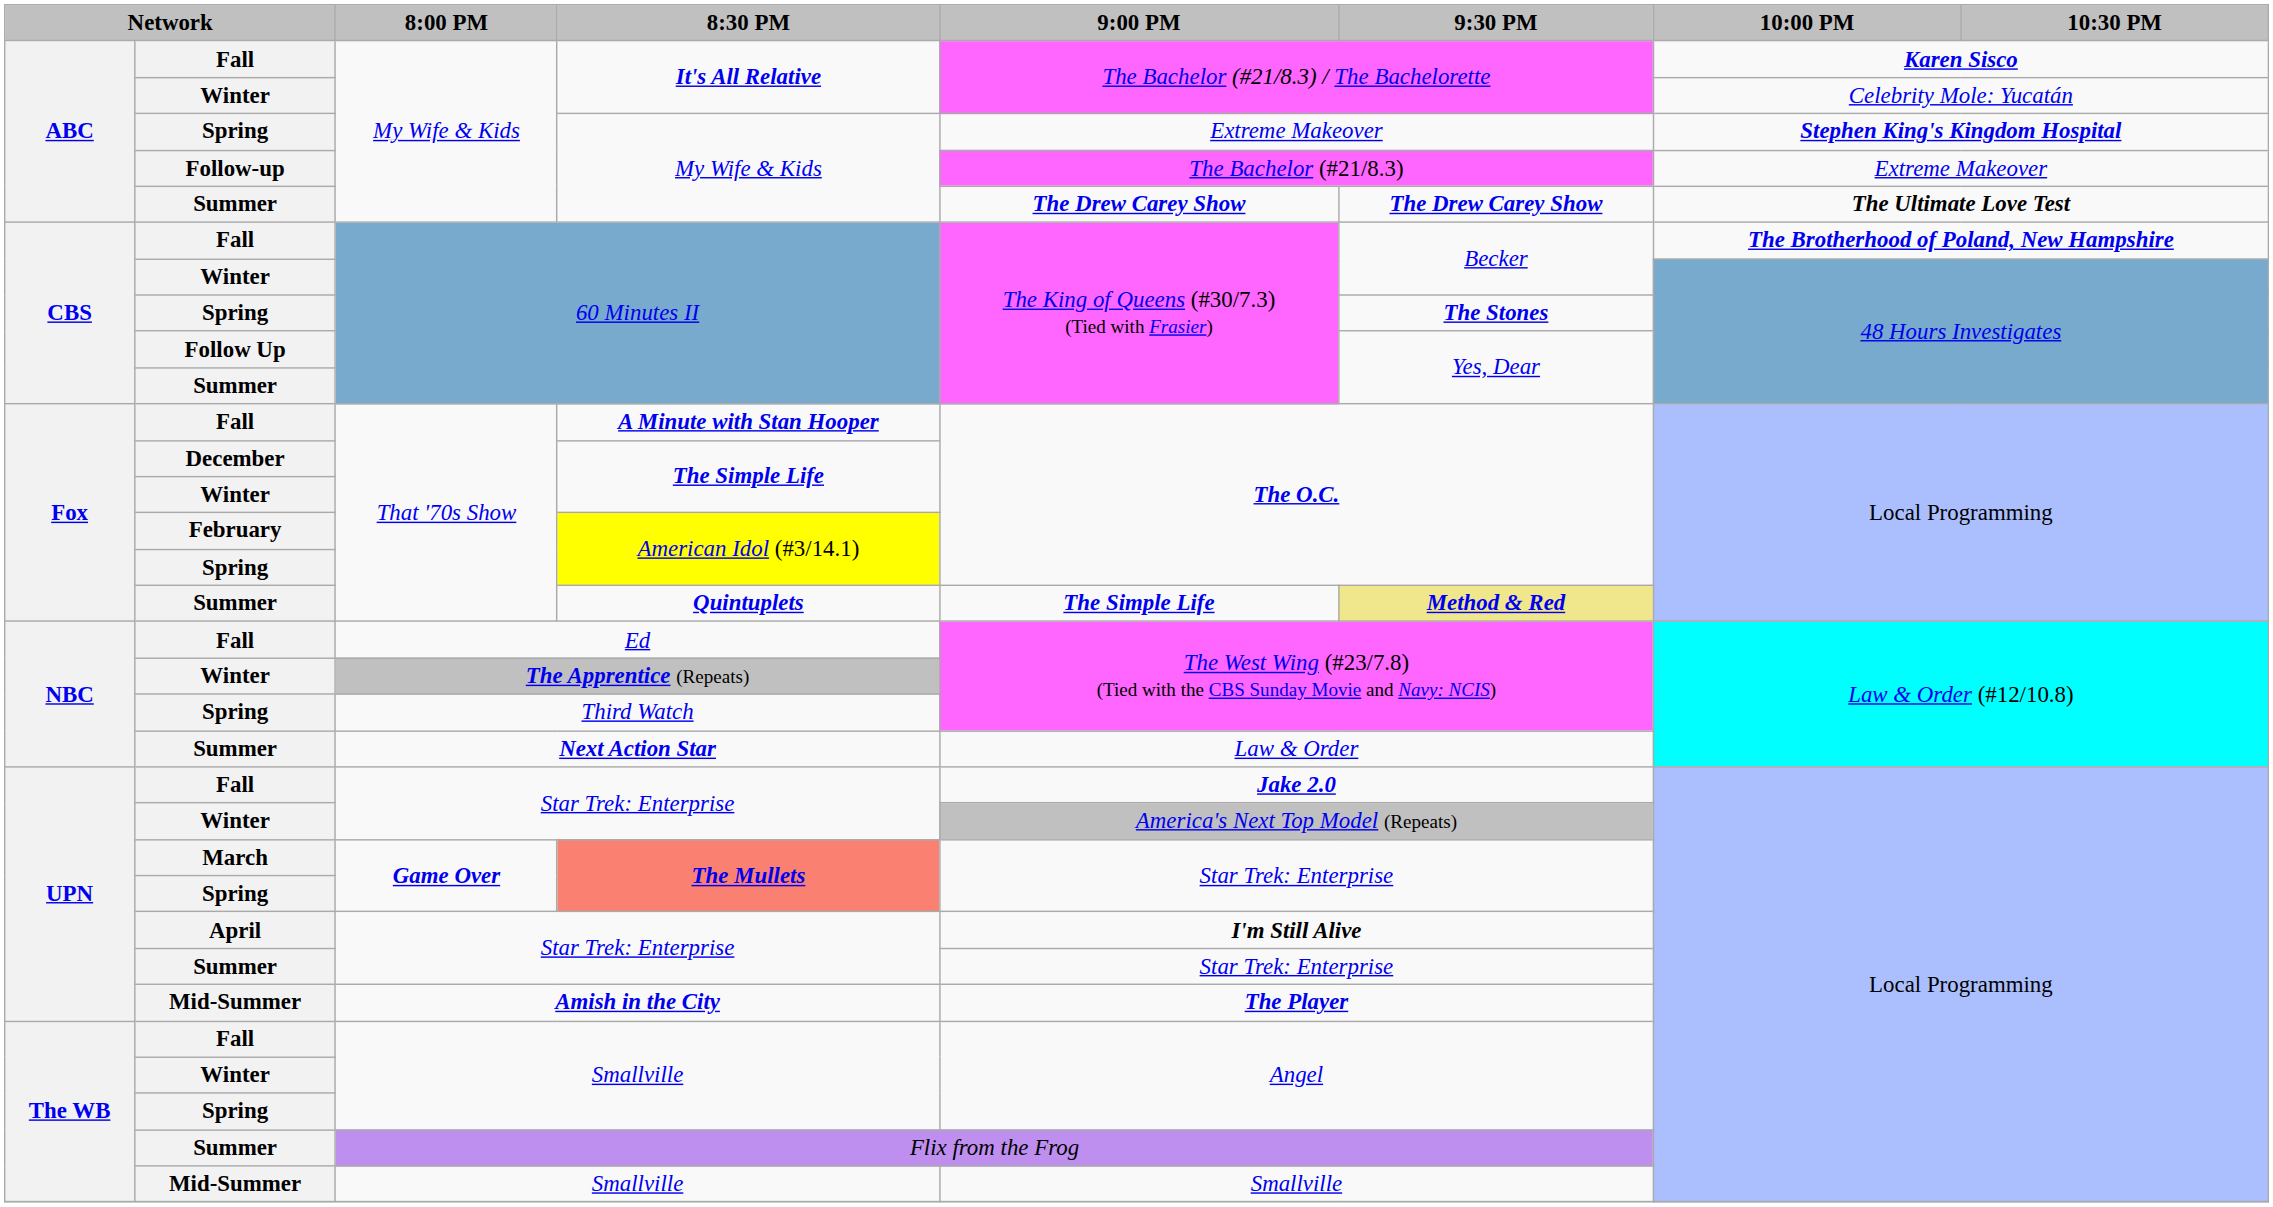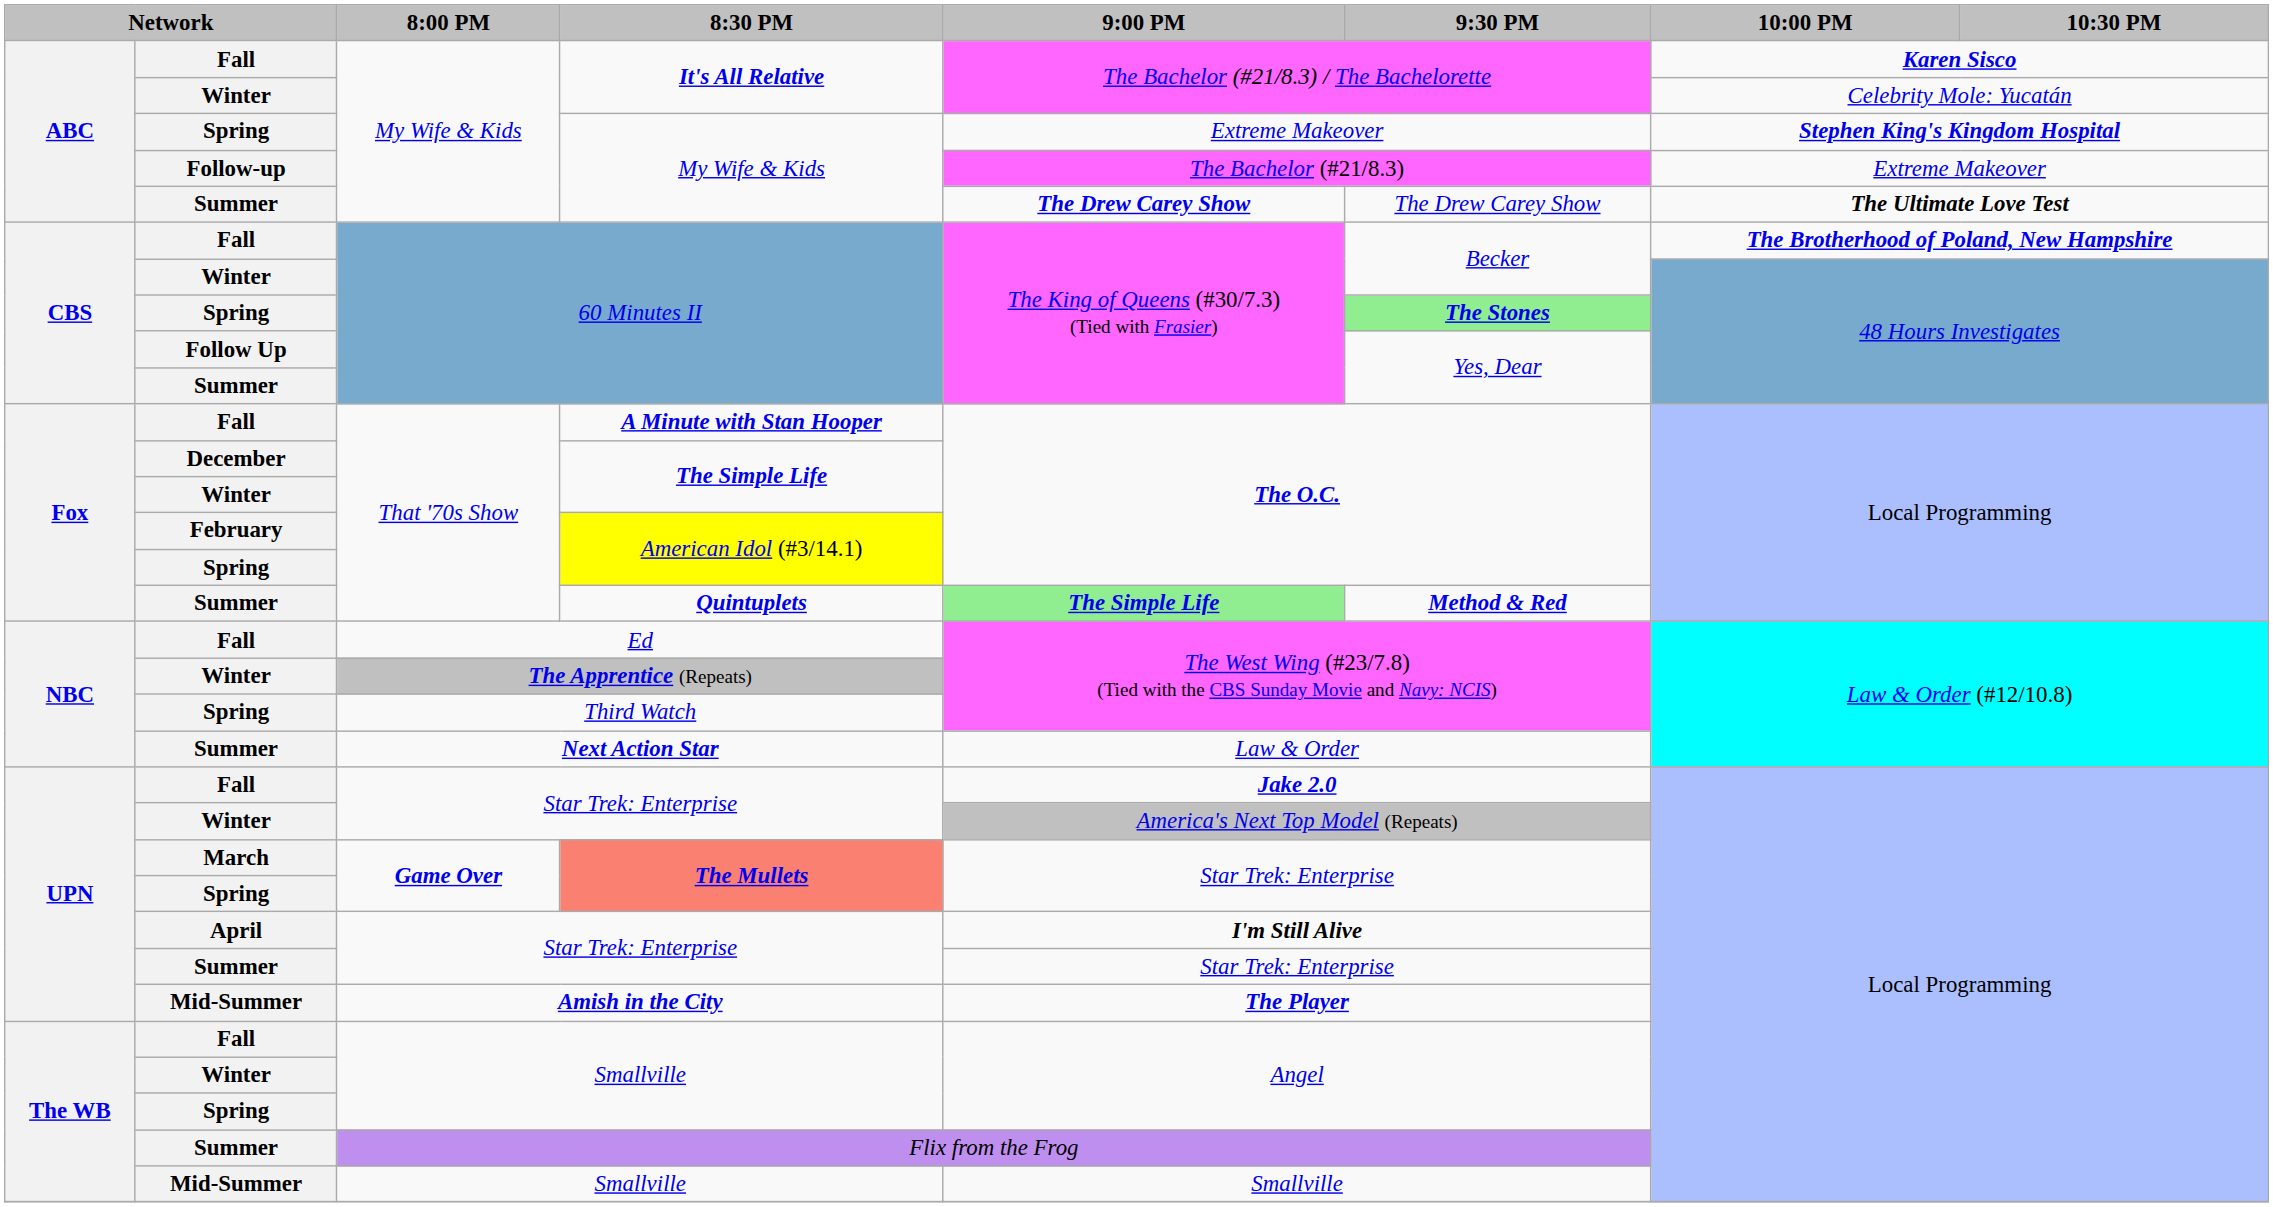(1496, 204) bold -> (1497, 204) normal
(1496, 312) no background -> (1497, 312) lightgreen background
(1139, 603) no background -> (1144, 603) lightgreen background
(1496, 603) khaki background -> (1497, 603) no background
